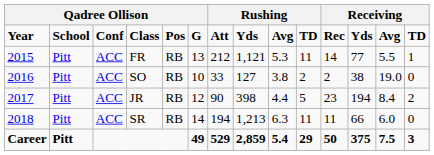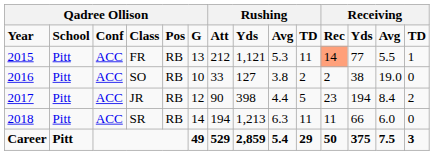(330, 56) no background -> (330, 56) lightsalmon background
